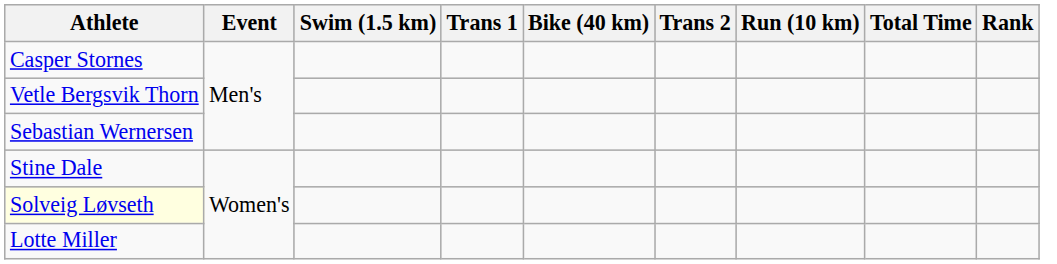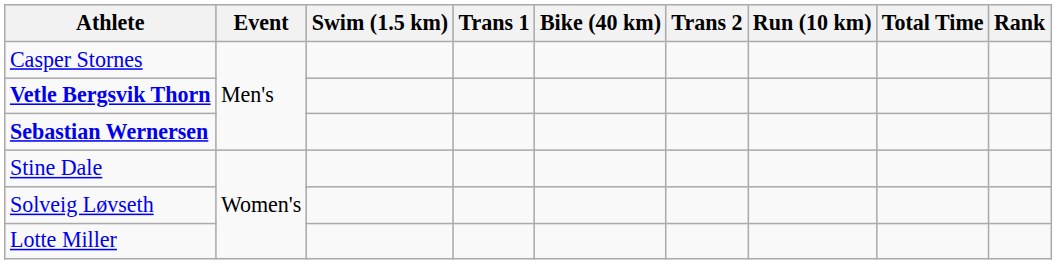(104, 95) normal -> (110, 95) bold
(101, 132) normal -> (109, 132) bold
(82, 204) lightyellow background -> (82, 204) no background
